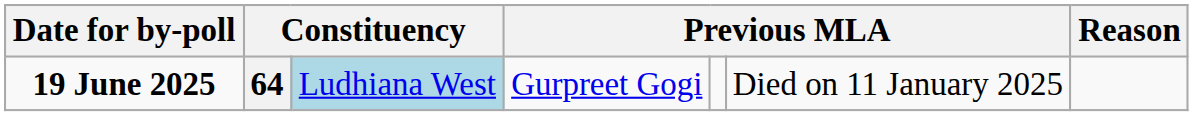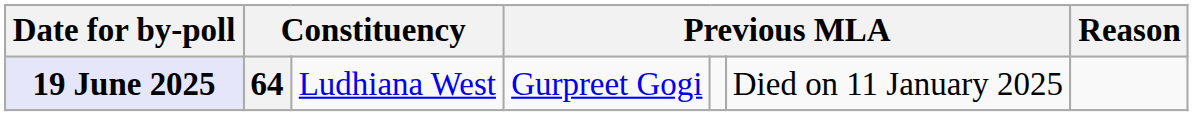(124, 82) no background -> (124, 82) lavender background
(397, 82) lightblue background -> (397, 82) no background
